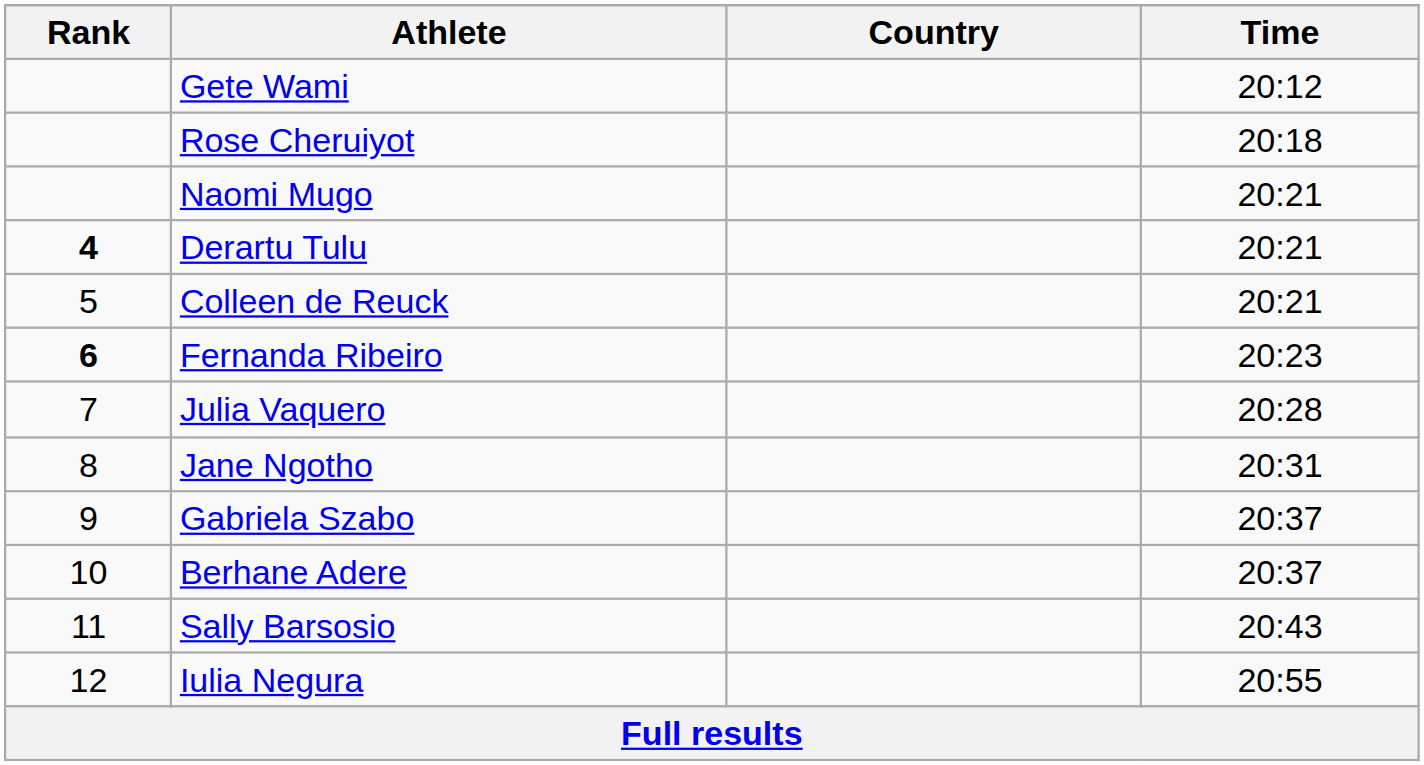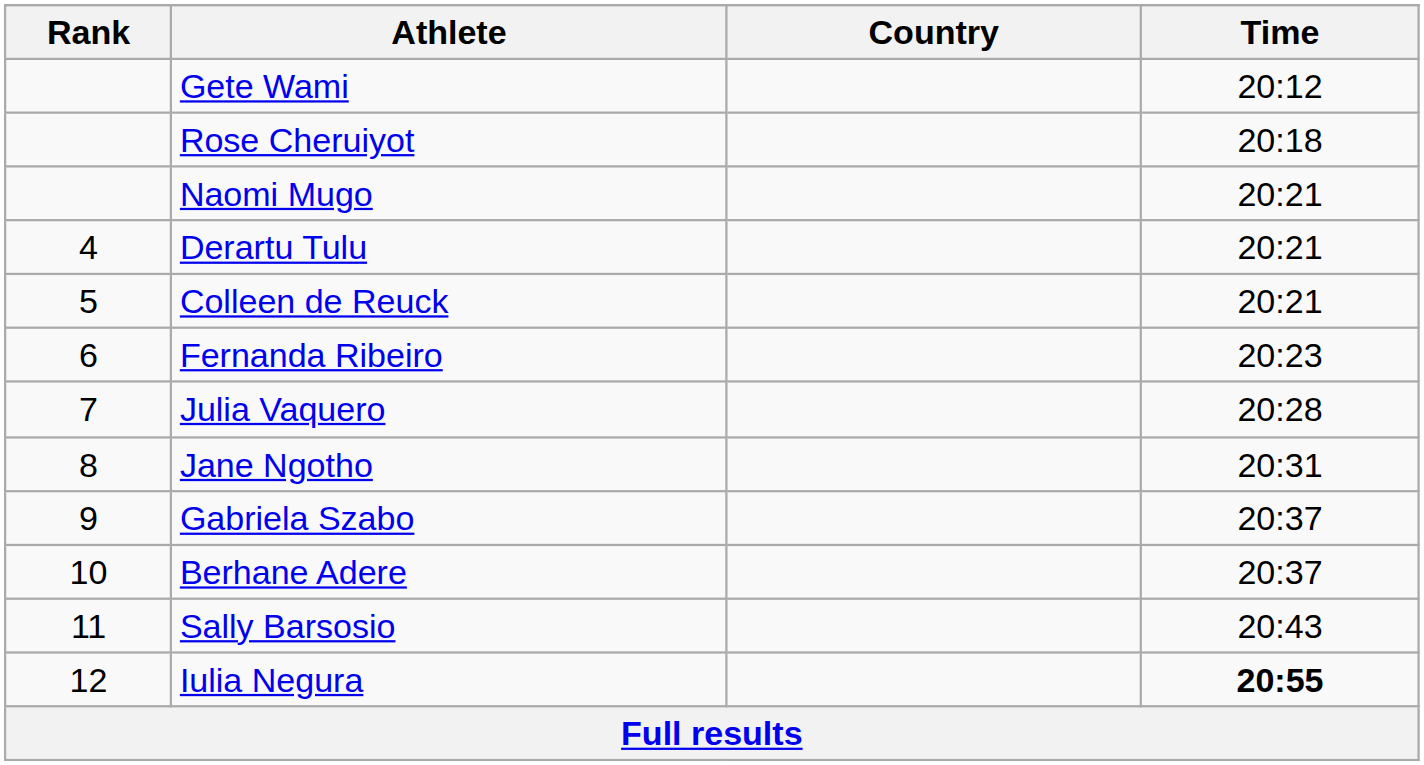(89, 248) bold -> (89, 248) normal
(89, 356) bold -> (89, 356) normal
(1280, 679) normal -> (1280, 679) bold
